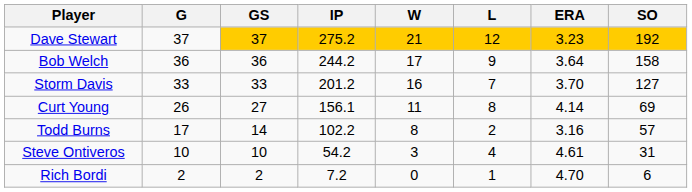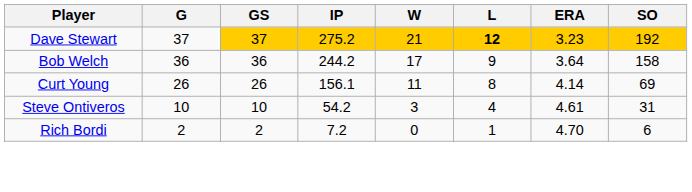(492, 38) normal -> (492, 38) bold
- row: (73, 84)
(259, 107) 27 -> (259, 84) 26
- row: (73, 130)
